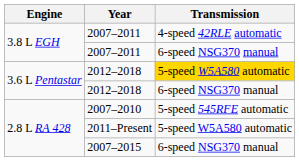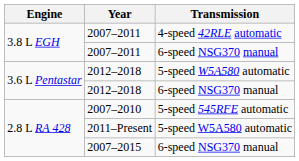(224, 71) gold background -> (224, 71) no background
